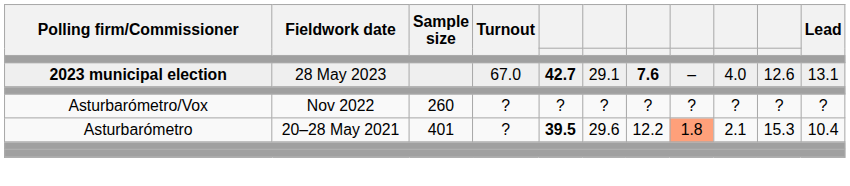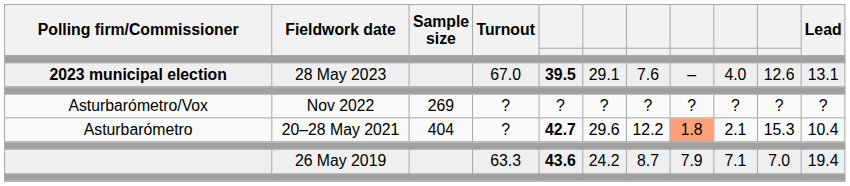(560, 75) 42.7 -> (560, 75) 39.5
(648, 75) bold -> (648, 75) normal
(441, 106) 260 -> (441, 106) 269
(441, 130) 401 -> (441, 130) 404
(560, 130) 39.5 -> (560, 130) 42.7
+ row: (138, 162)
